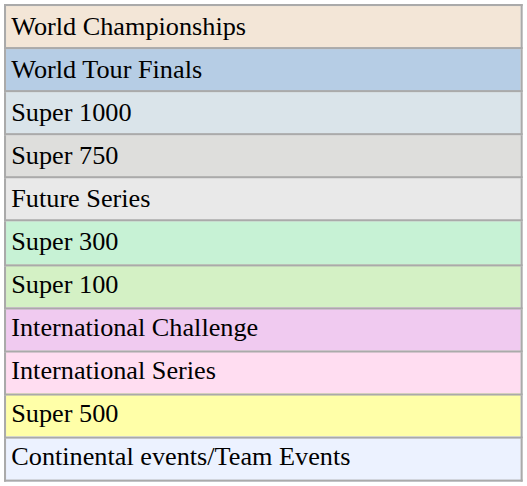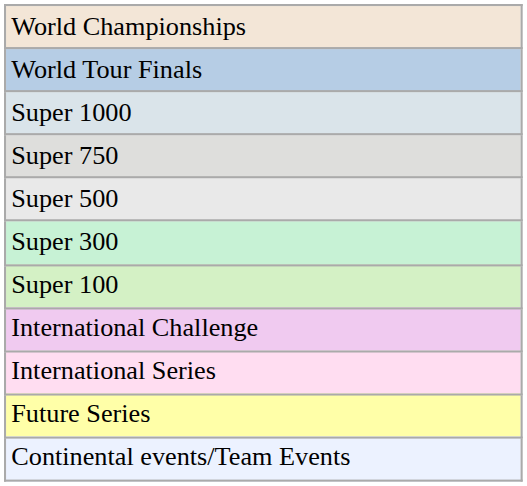(81, 198) Future Series -> (65, 198) Super 500
(65, 415) Super 500 -> (81, 415) Future Series
